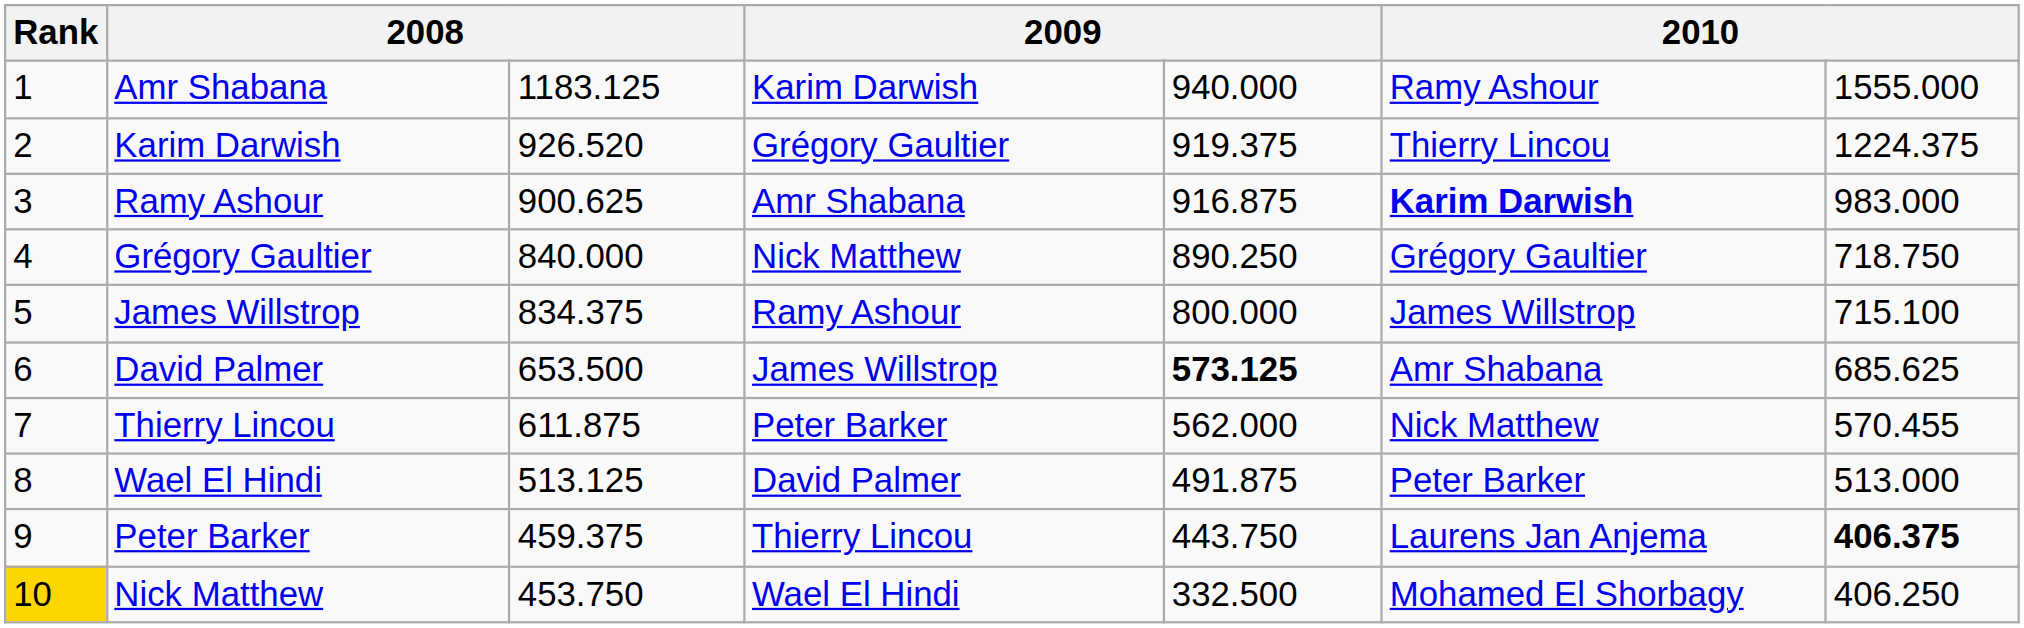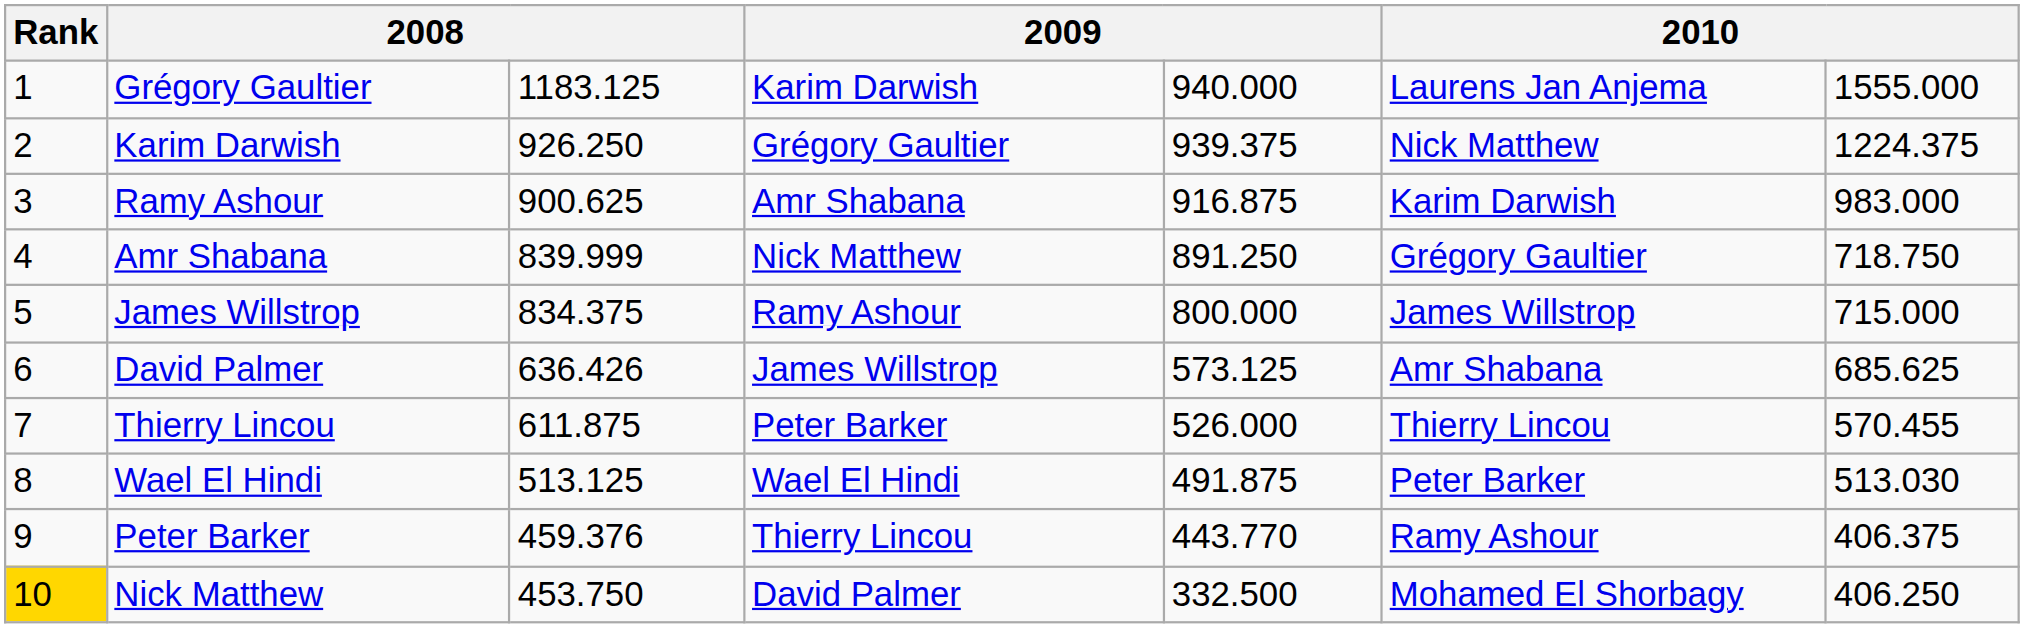(221, 88) Amr Shabana -> (243, 88) Grégory Gaultier
(1494, 88) Ramy Ashour -> (1548, 88) Laurens Jan Anjema
(581, 144) 926.520 -> (581, 144) 926.250
(1235, 144) 919.375 -> (1235, 144) 939.375
(1500, 144) Thierry Lincou -> (1494, 144) Nick Matthew
(1512, 200) bold -> (1503, 200) normal
(243, 256) Grégory Gaultier -> (221, 256) Amr Shabana
(581, 256) 840.000 -> (581, 256) 839.999
(1235, 256) 890.250 -> (1235, 256) 891.250
(1897, 312) 715.100 -> (1897, 312) 715.000
(581, 368) 653.500 -> (581, 368) 636.426
(1235, 368) bold -> (1235, 368) normal
(1235, 424) 562.000 -> (1235, 424) 526.000
(1494, 424) Nick Matthew -> (1500, 424) Thierry Lincou
(856, 480) David Palmer -> (856, 480) Wael El Hindi
(1897, 480) 513.000 -> (1897, 480) 513.030
(581, 536) 459.375 -> (581, 536) 459.376
(1235, 536) 443.750 -> (1235, 536) 443.770
(1548, 536) Laurens Jan Anjema -> (1494, 536) Ramy Ashour
(1897, 536) bold -> (1897, 536) normal
(856, 592) Wael El Hindi -> (856, 592) David Palmer
